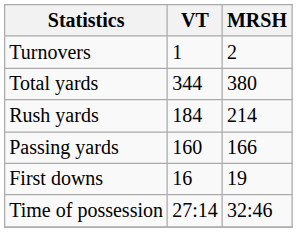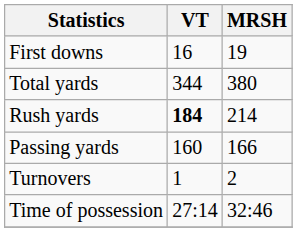rows swapped: (56, 178) <-> (50, 52)
(187, 115) normal -> (187, 115) bold
